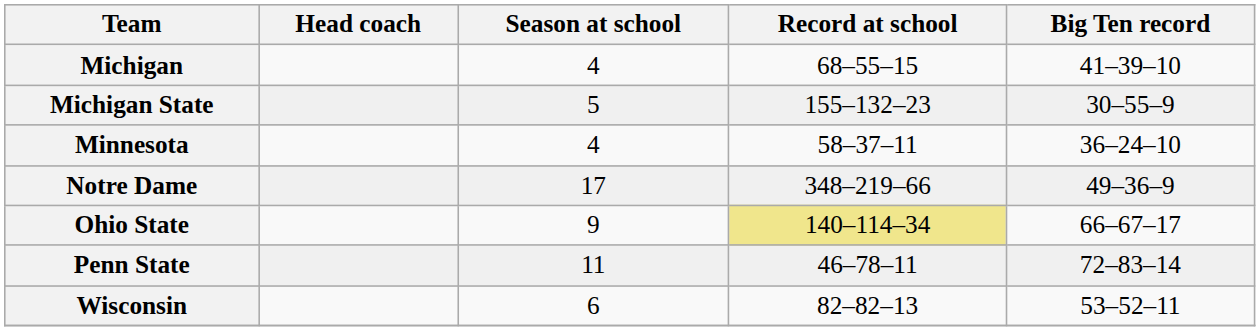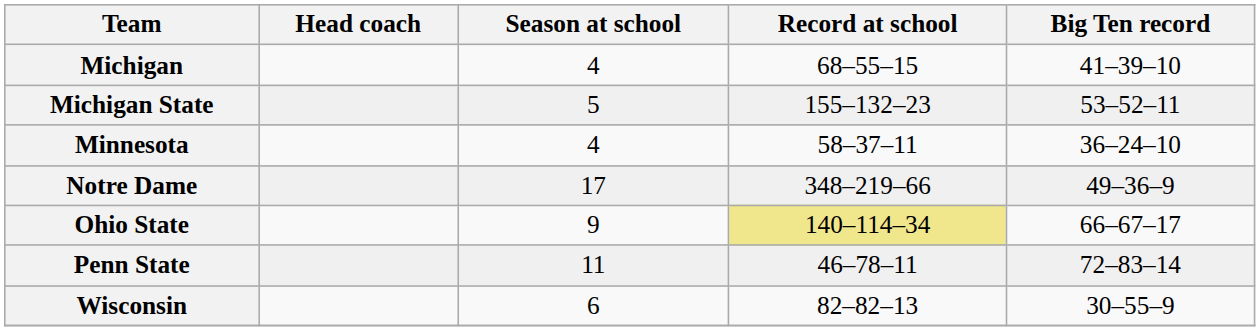(1130, 104) 30–55–9 -> (1130, 104) 53–52–11
(1130, 305) 53–52–11 -> (1130, 305) 30–55–9
